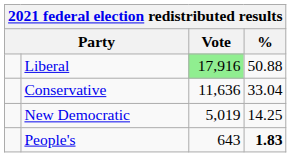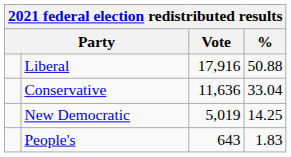(219, 66) lightgreen background -> (219, 66) no background
(269, 139) bold -> (269, 139) normal
